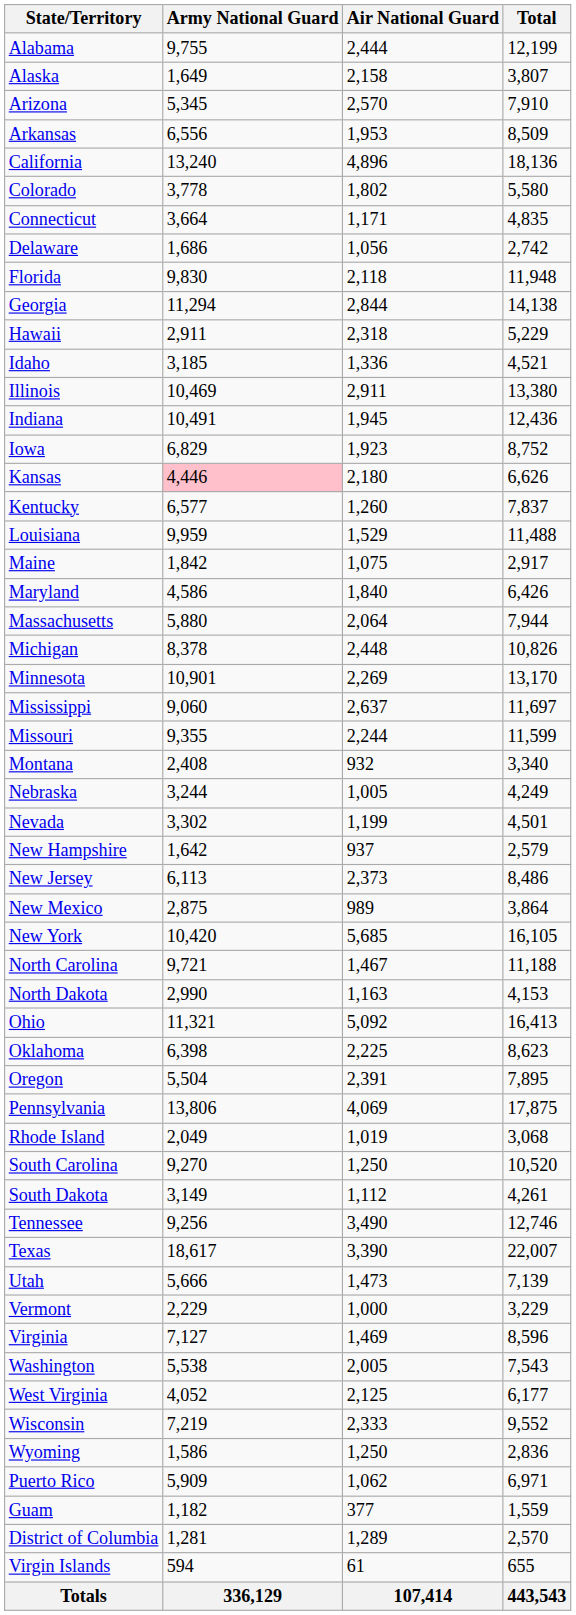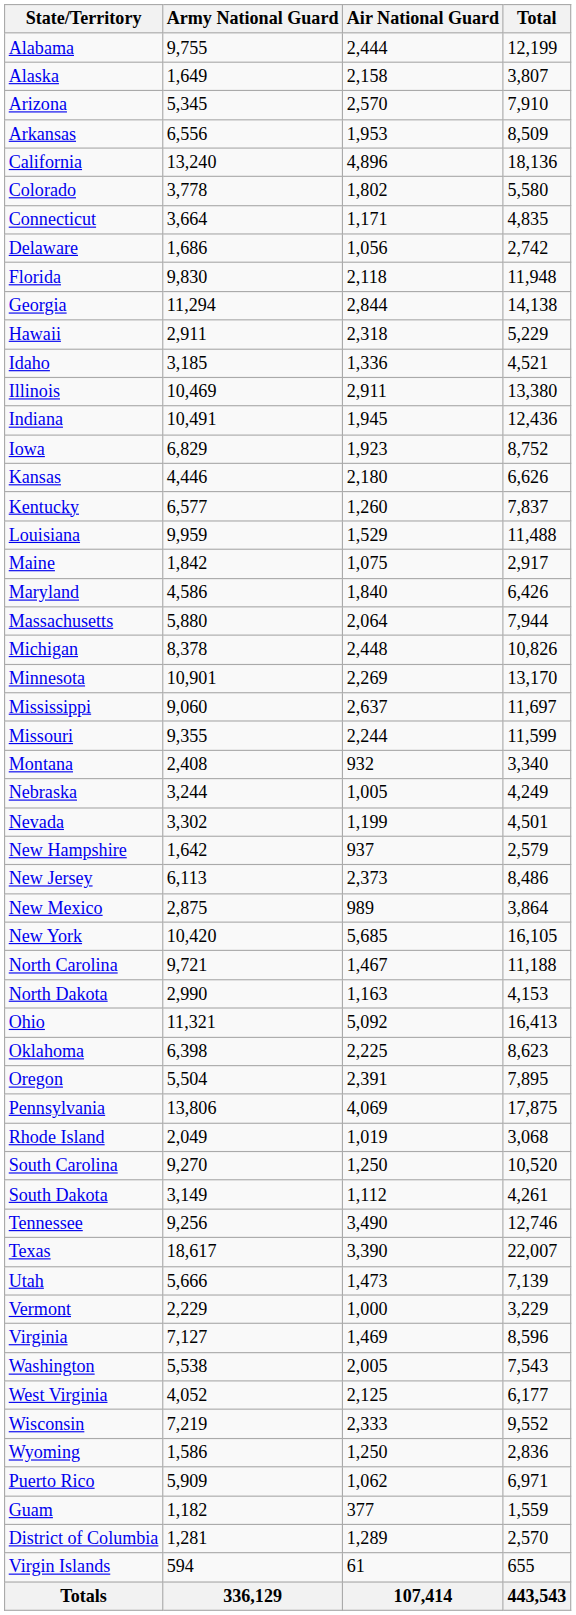(187, 477) pink background -> (187, 477) no background
